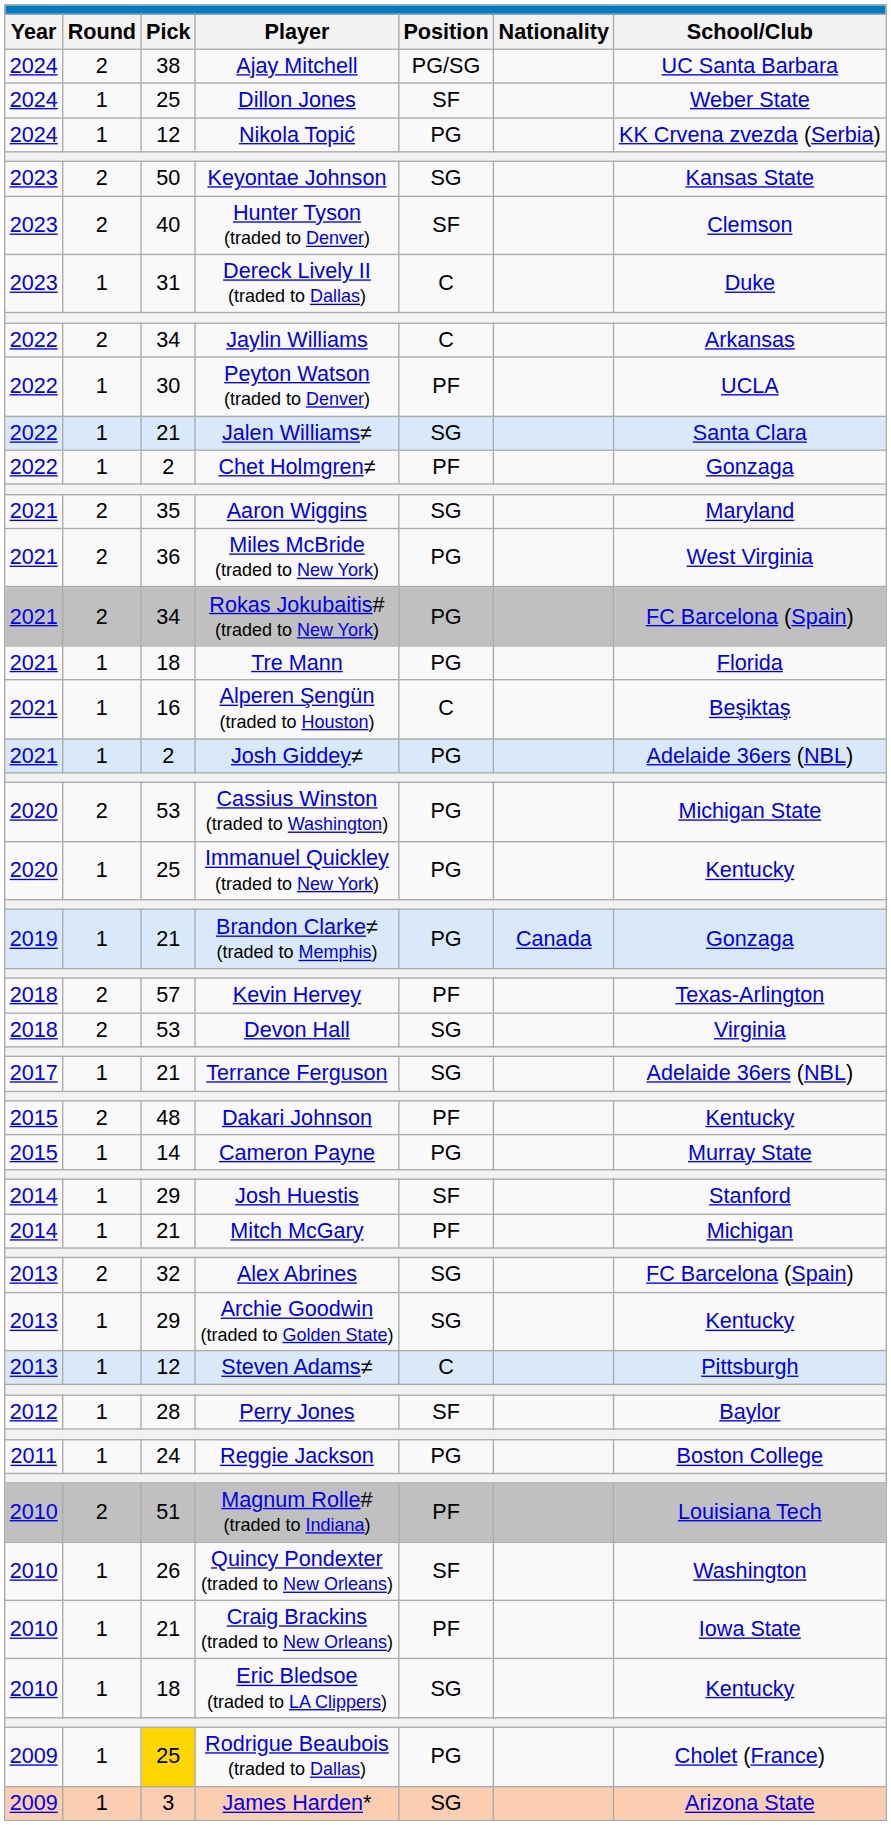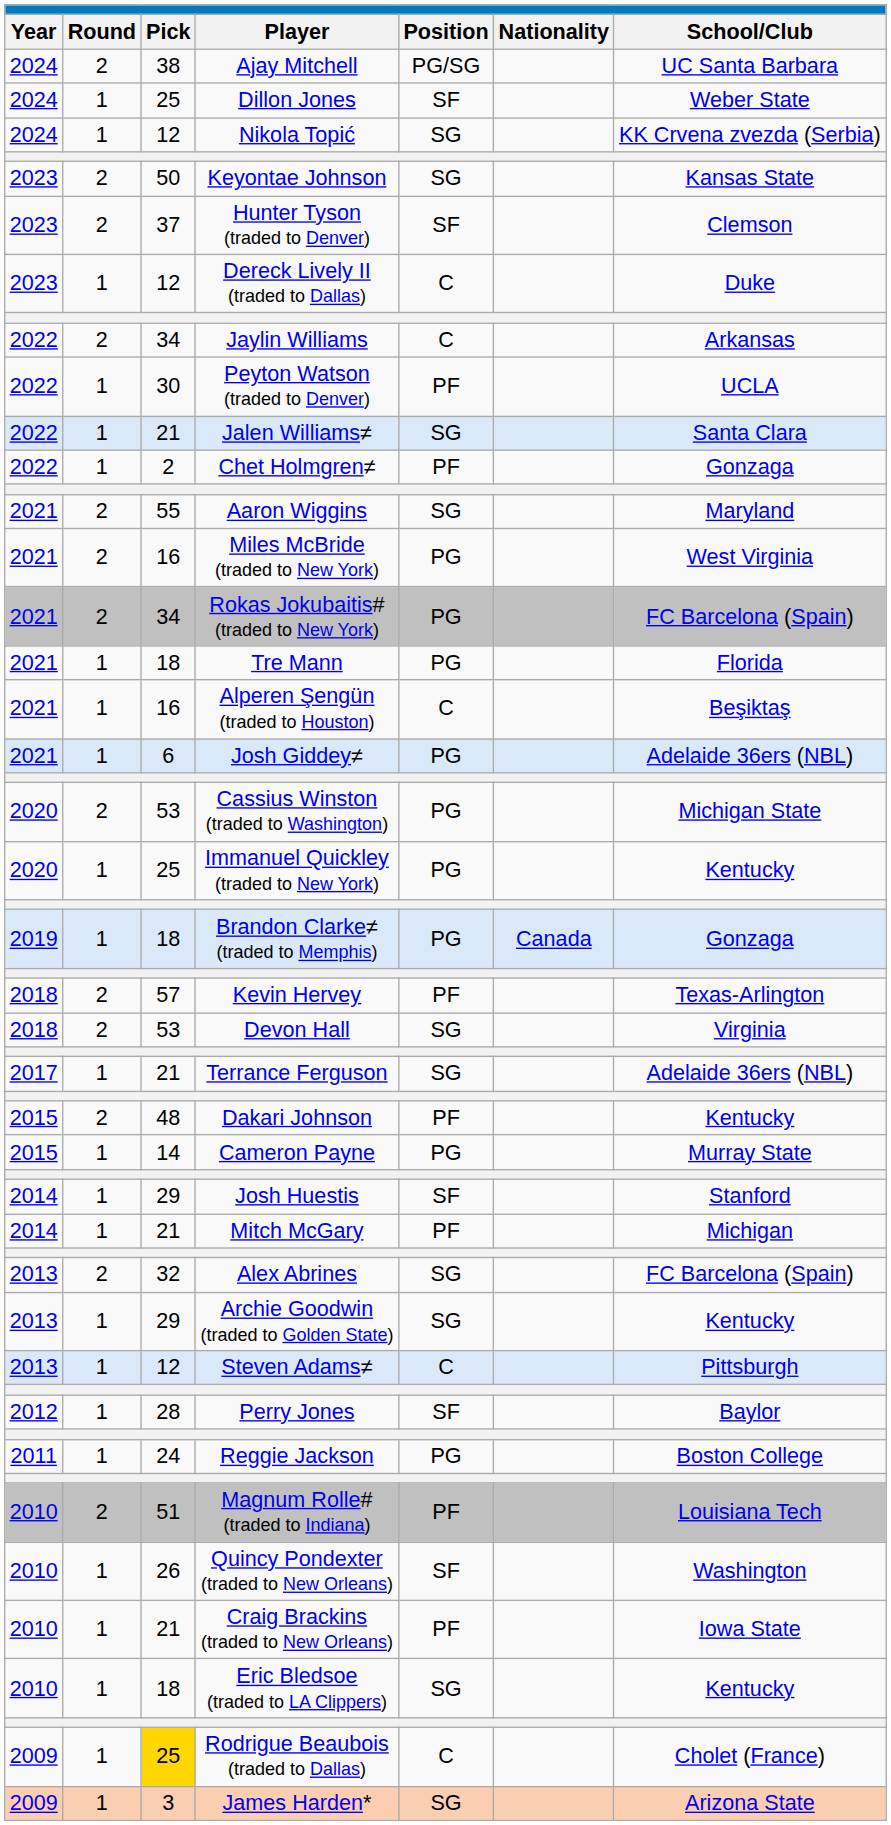(446, 134) PG -> (446, 134) SG
(168, 224) 40 -> (168, 224) 37
(168, 283) 31 -> (168, 283) 12
(168, 511) 35 -> (168, 511) 55
(168, 557) 36 -> (168, 557) 16
(168, 755) 2 -> (168, 755) 6
(168, 938) 21 -> (168, 938) 18
(446, 1756) PG -> (446, 1756) C
